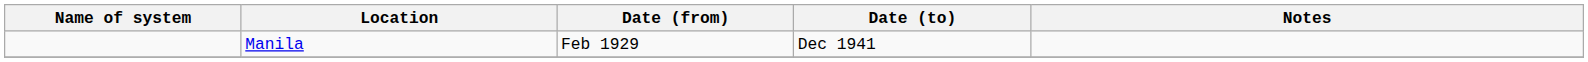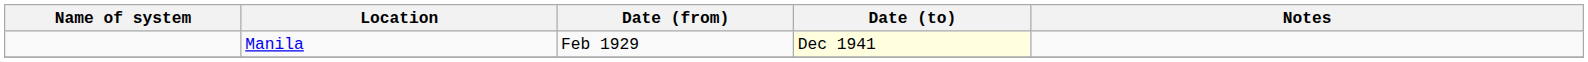(837, 44) no background -> (837, 44) lightyellow background
